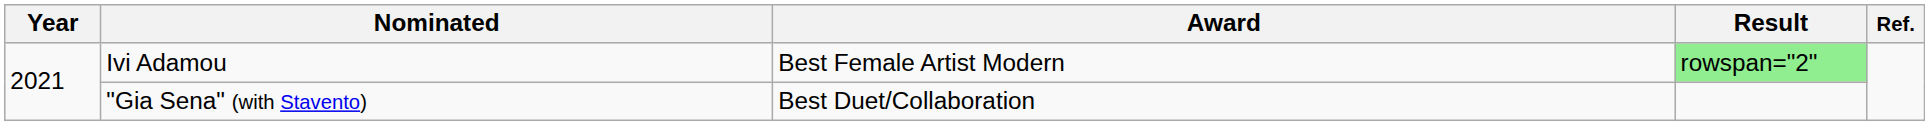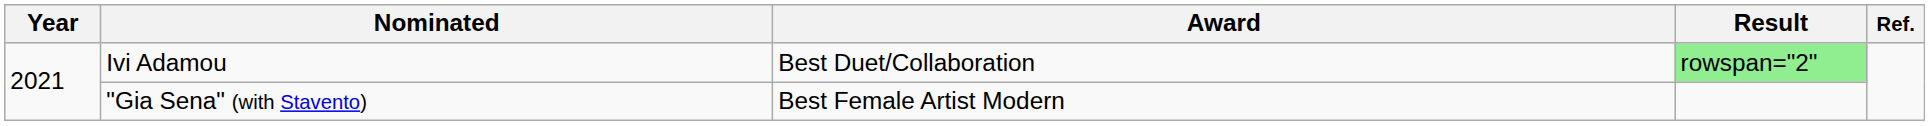(922, 62) Best Female Artist Modern -> (907, 62) Best Duet/Collaboration
(907, 100) Best Duet/Collaboration -> (922, 100) Best Female Artist Modern
